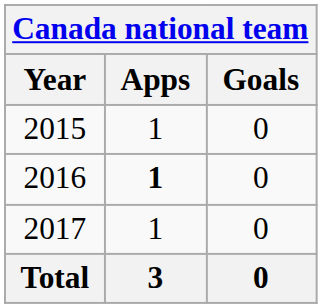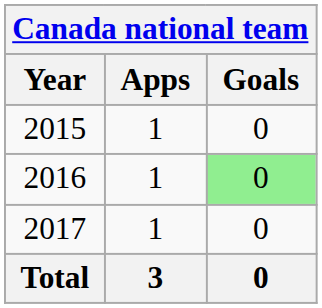(155, 178) bold -> (155, 178) normal
(261, 178) no background -> (261, 178) lightgreen background
